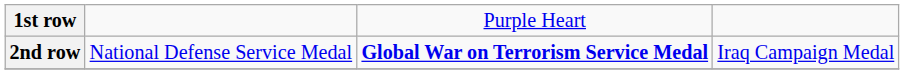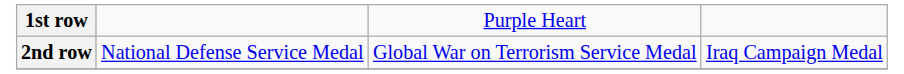(535, 52) bold -> (535, 52) normal
